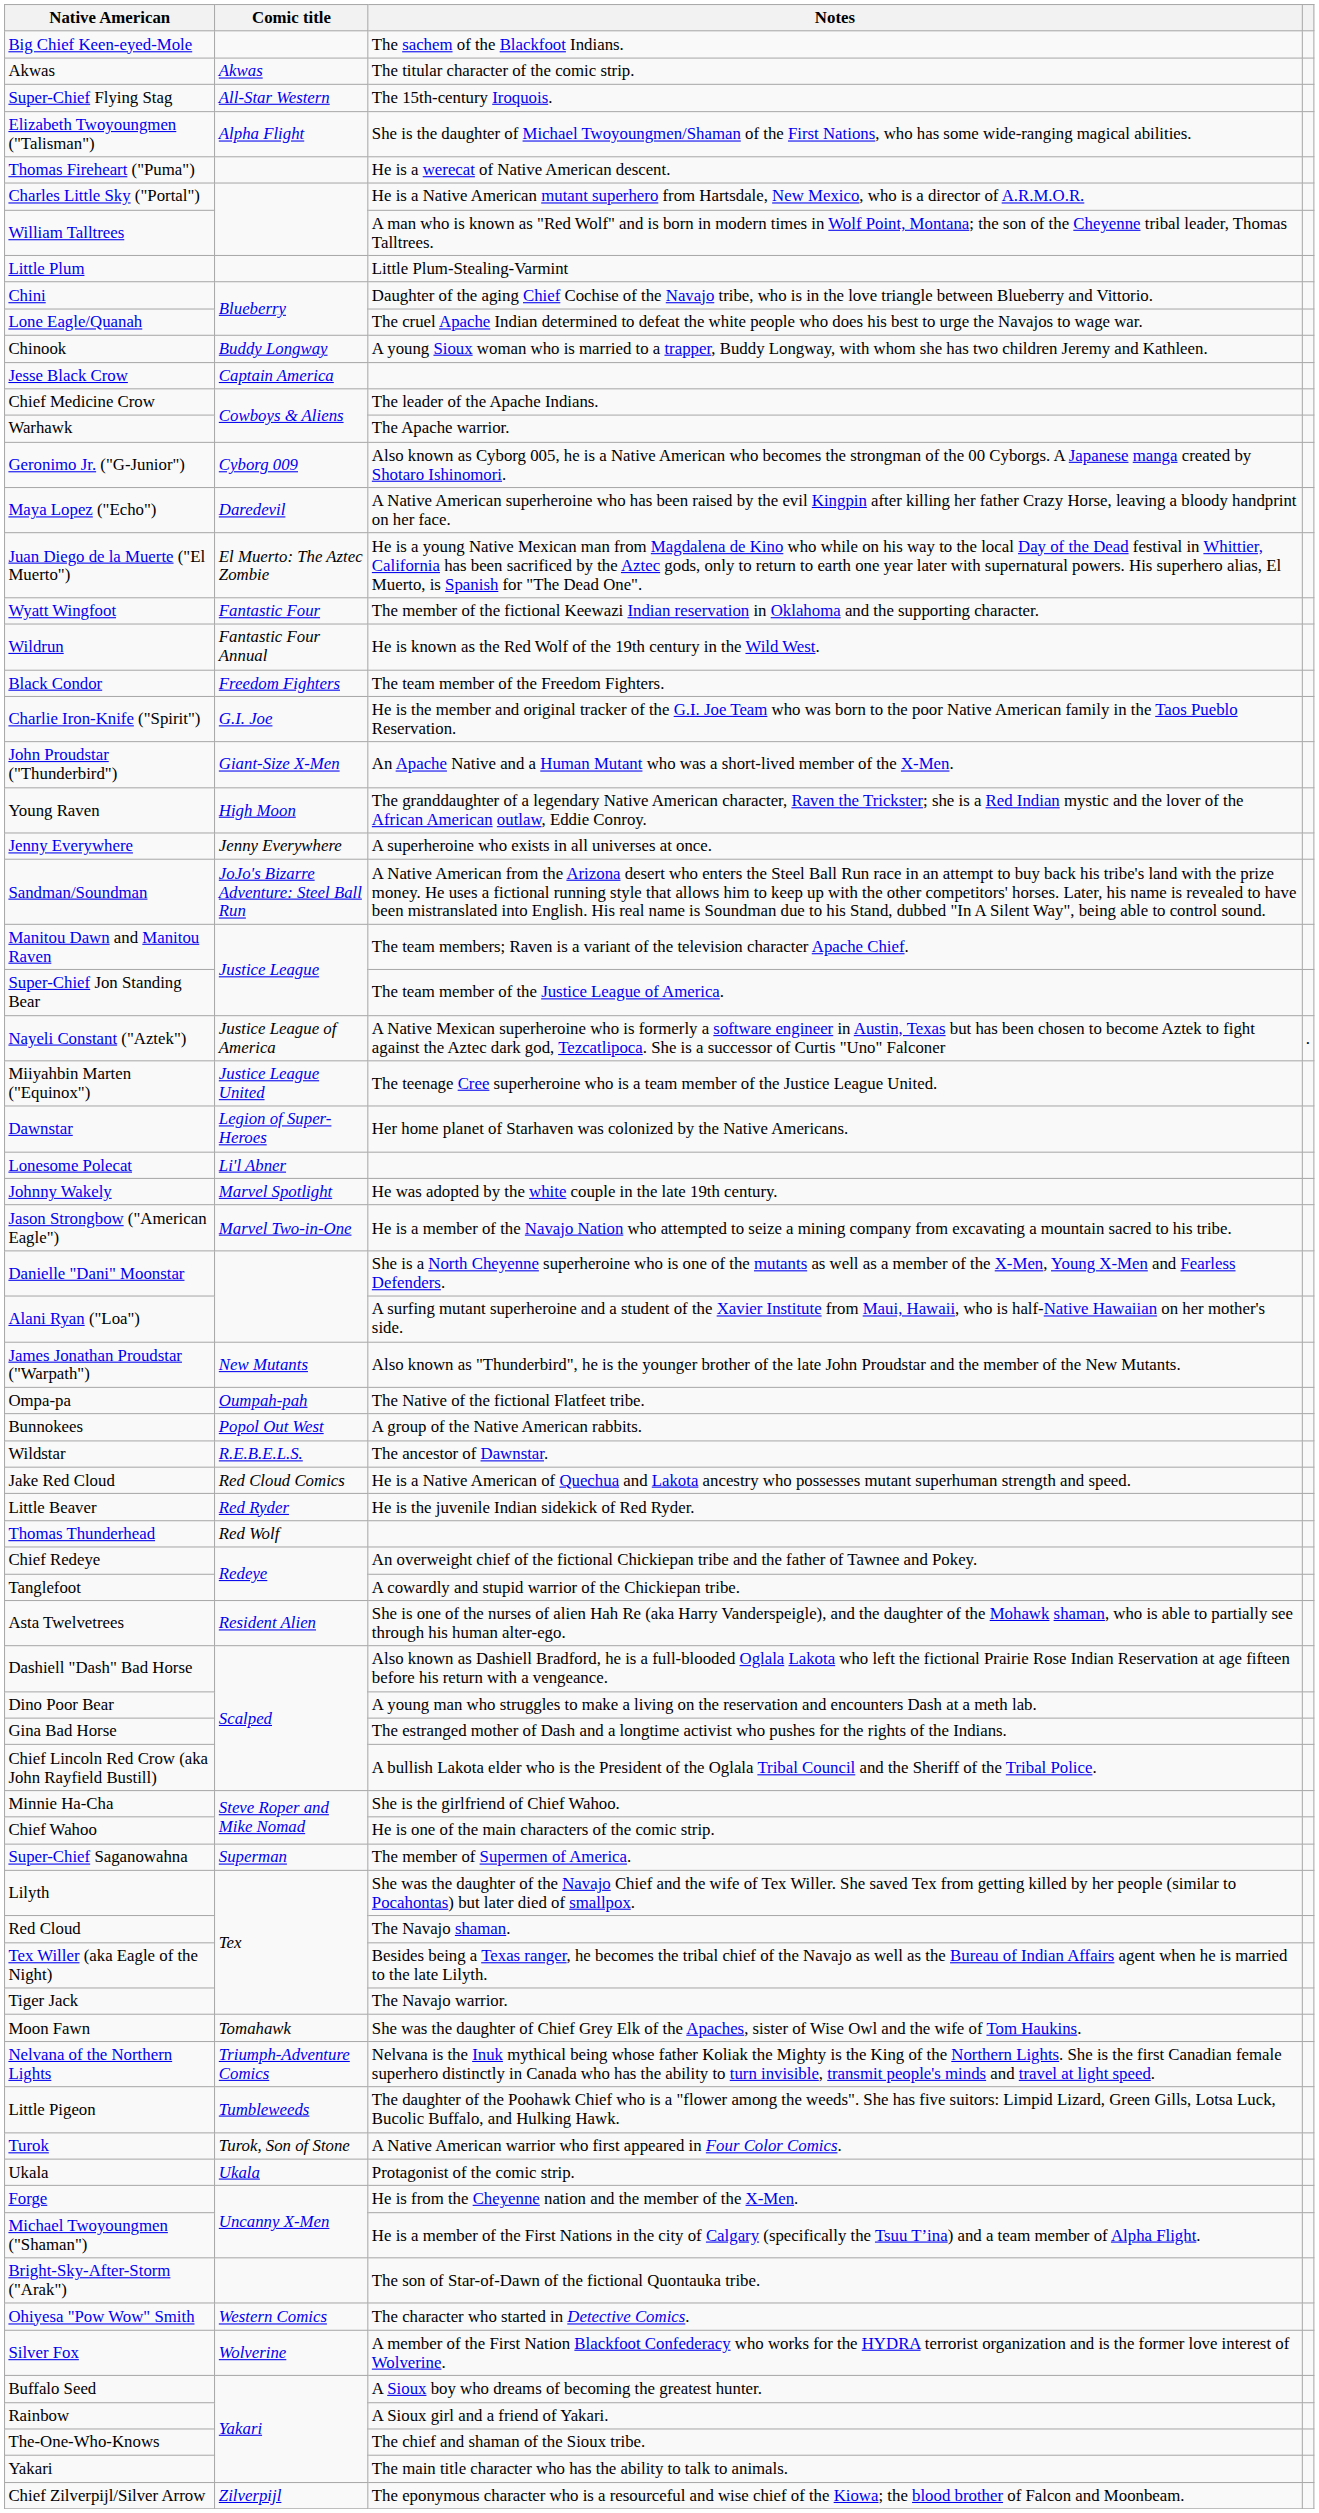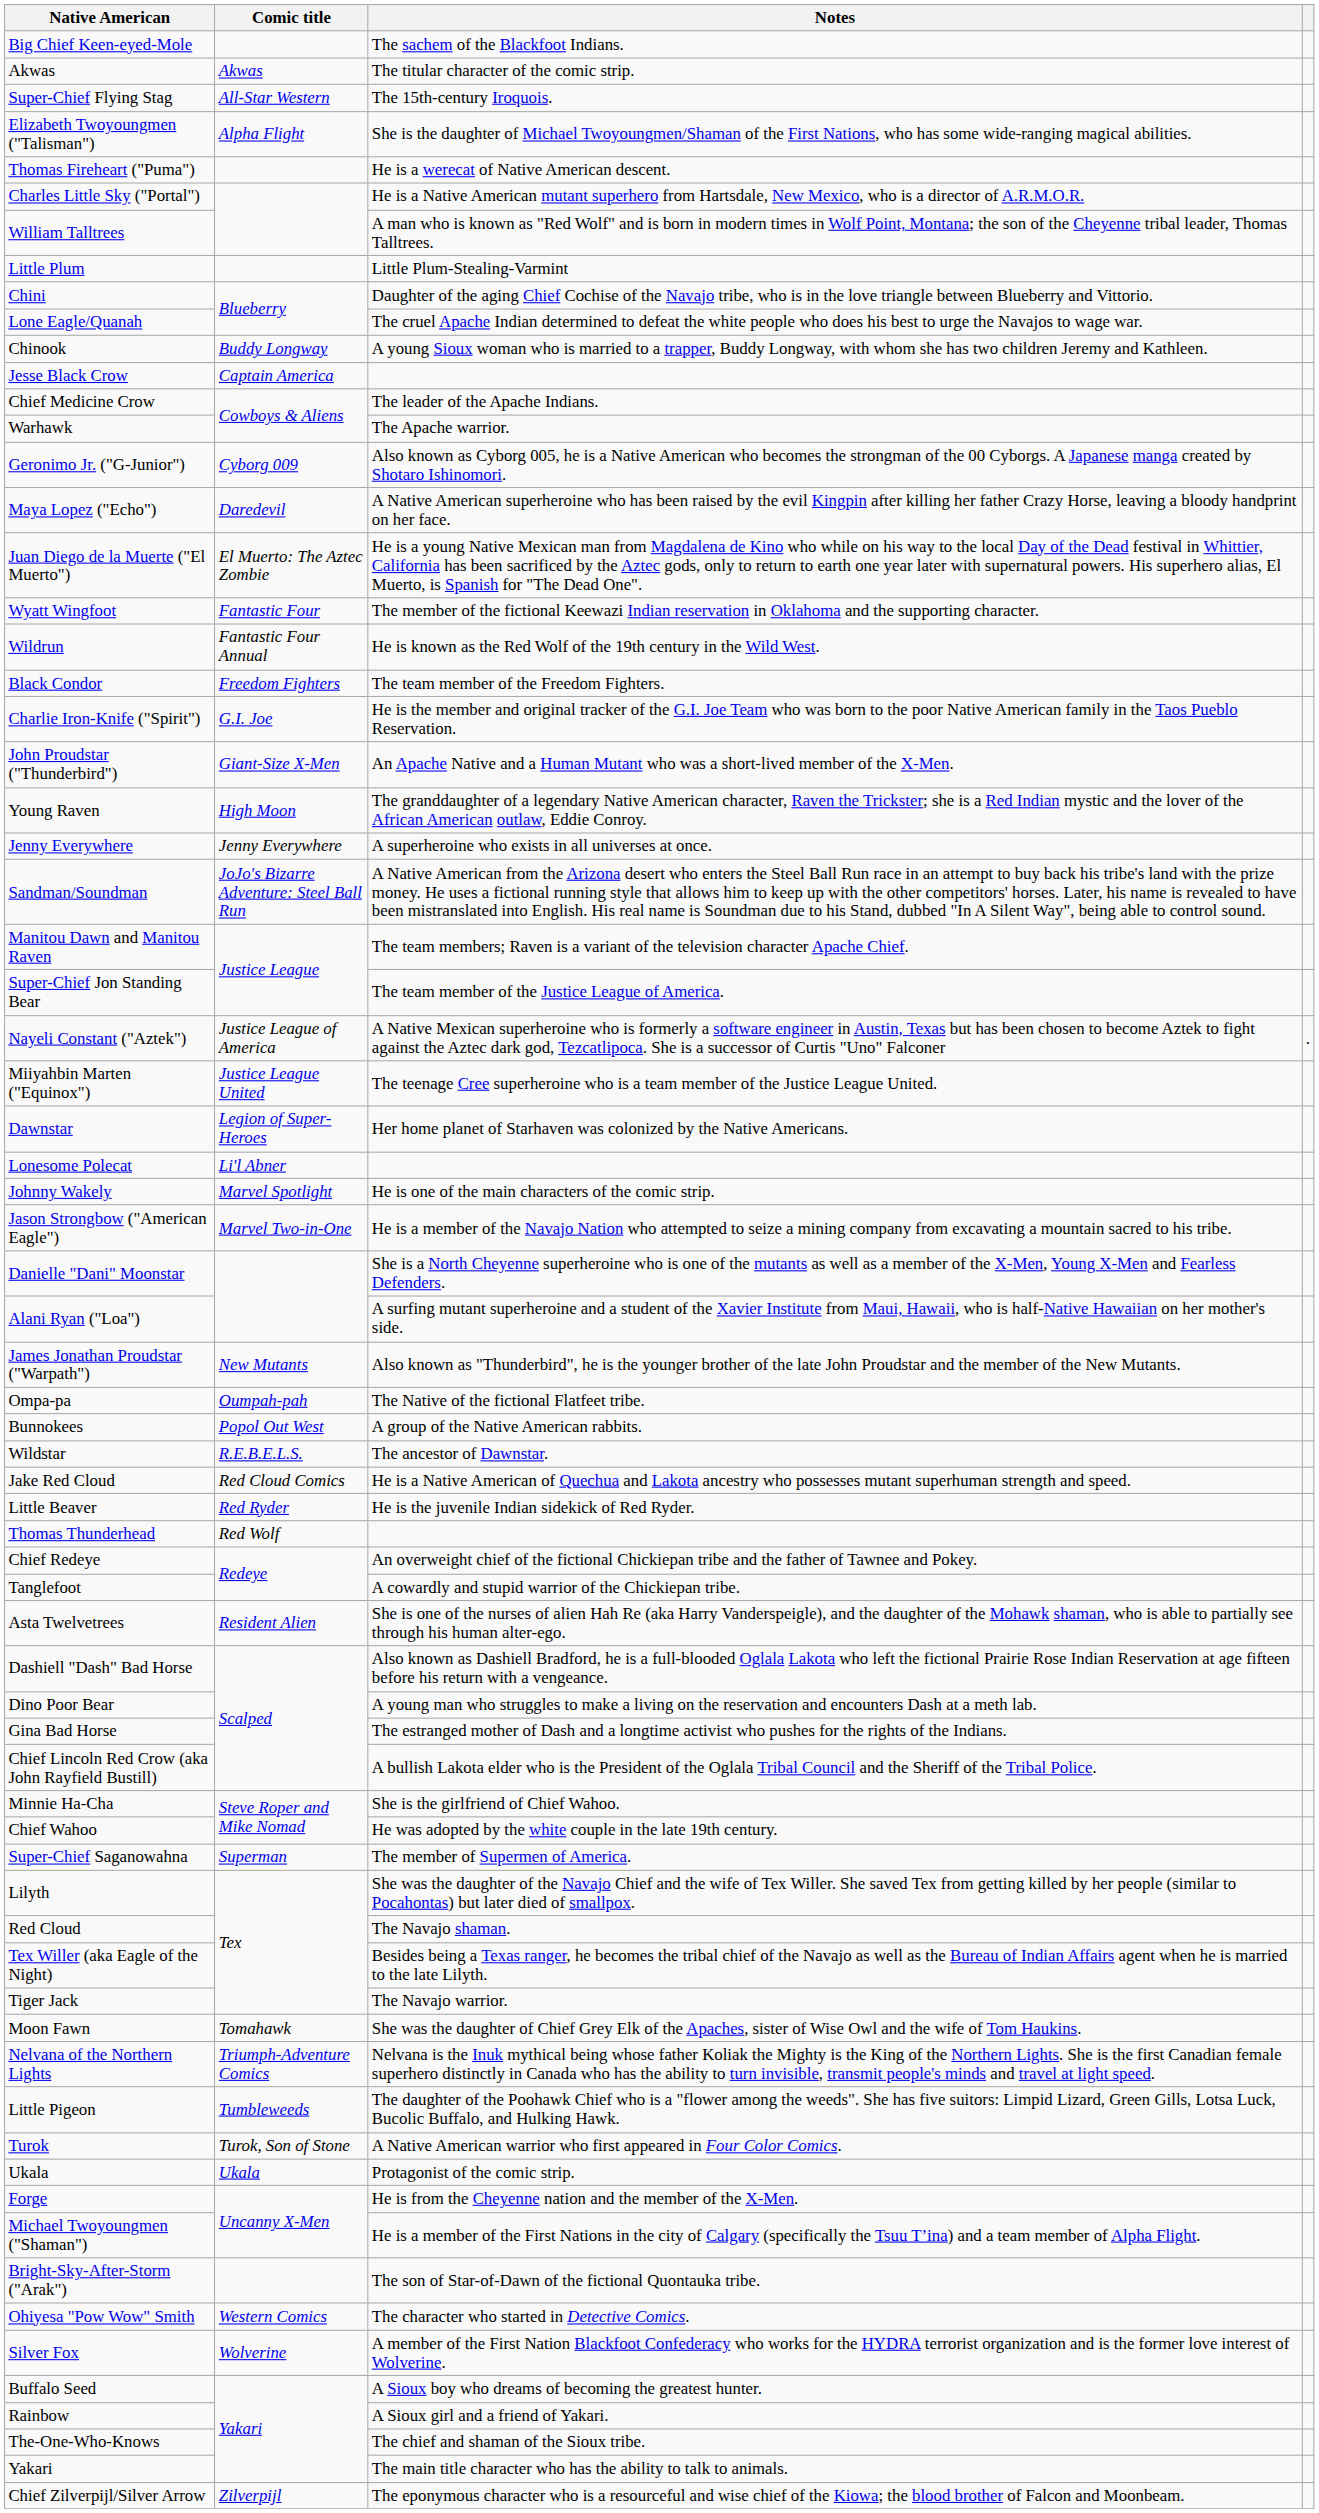(575, 1191) He was adopted by the white couple in the late 19th century. -> (543, 1191) He is one of the main characters of the comic strip.
(543, 1830) He is one of the main characters of the comic strip. -> (575, 1830) He was adopted by the white couple in the late 19th century.
